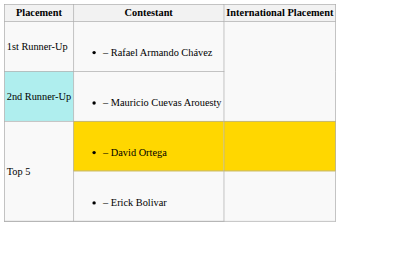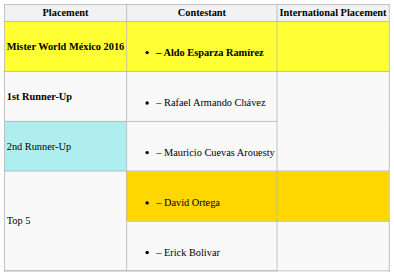+ row: (202, 53)
(37, 46) normal -> (39, 96) bold
